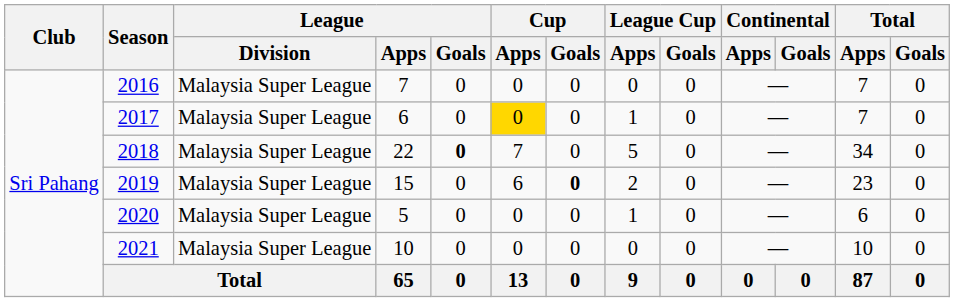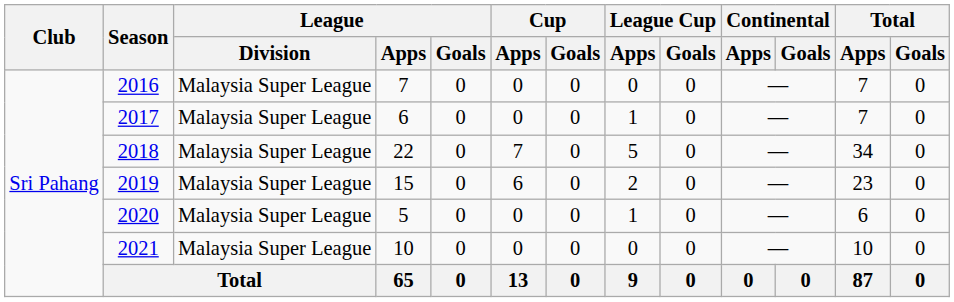(518, 118) gold background -> (518, 118) no background
(461, 150) bold -> (461, 150) normal
(575, 183) bold -> (575, 183) normal
